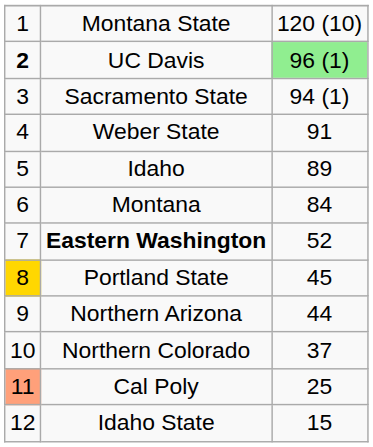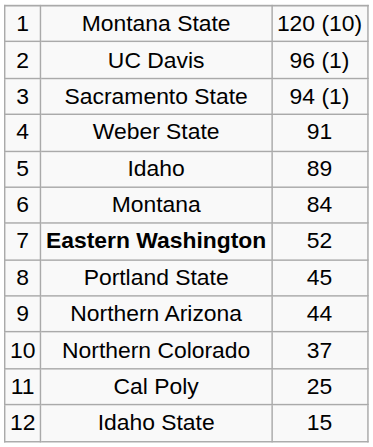(23, 59) bold -> (23, 59) normal
(319, 59) lightgreen background -> (319, 59) no background
(23, 277) gold background -> (23, 277) no background
(23, 386) lightsalmon background -> (23, 386) no background
